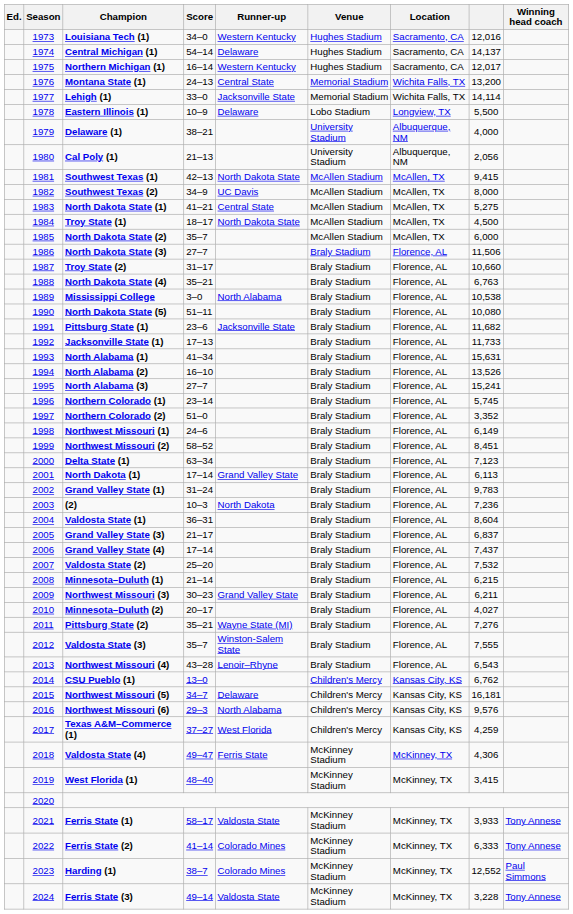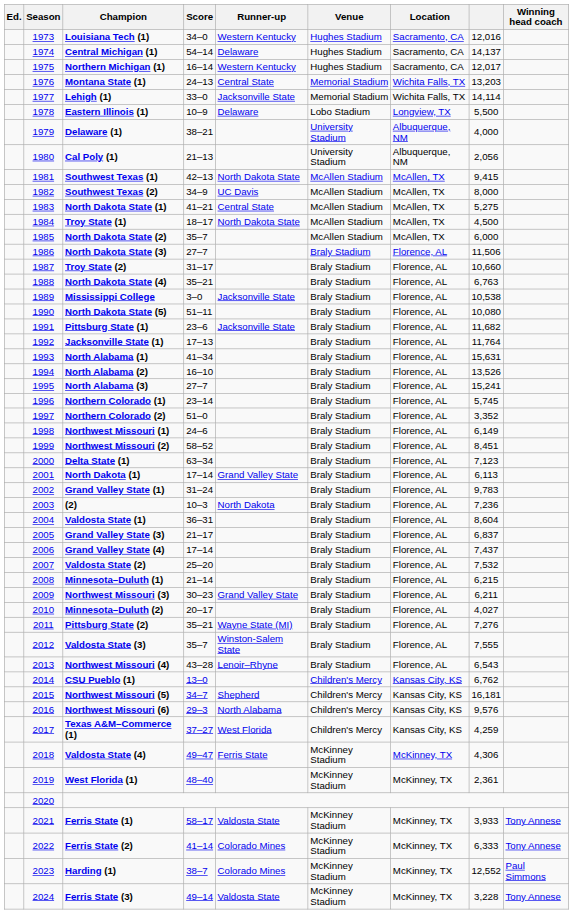(486, 82) 13,200 -> (486, 82) 13,203
(250, 296) North Alabama -> (256, 296) Jacksonville State
(486, 341) 11,733 -> (486, 341) 11,764
(238, 694) Delaware -> (239, 694) Shepherd
(486, 780) 3,415 -> (486, 780) 2,361
